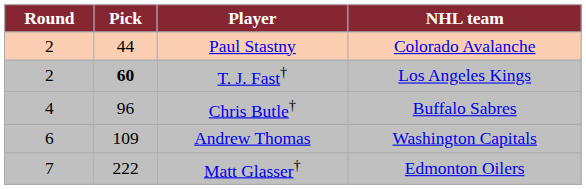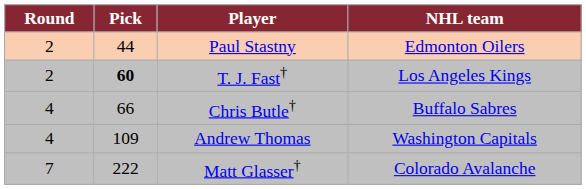(465, 45) Colorado Avalanche -> (465, 45) Edmonton Oilers
(126, 108) 96 -> (126, 108) 66
(49, 138) 6 -> (49, 138) 4
(465, 168) Edmonton Oilers -> (465, 168) Colorado Avalanche
